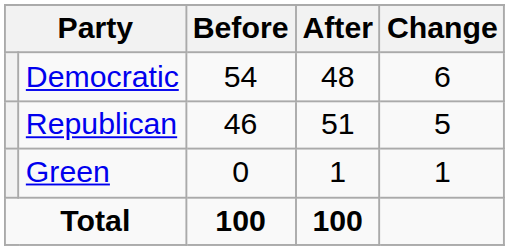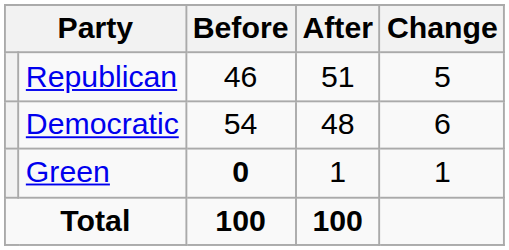rows swapped: (102, 124) <-> (102, 76)
(241, 172) normal -> (241, 172) bold
